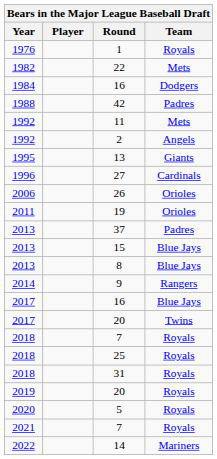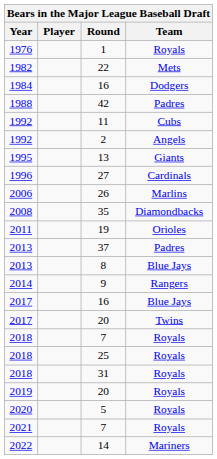(179, 121) Mets -> (169, 121) Cubs
(179, 193) Orioles -> (169, 193) Marlins
+ row: (21, 211)
- row: (24, 247)
